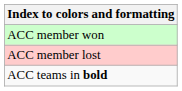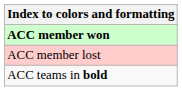(56, 34) normal -> (58, 34) bold
